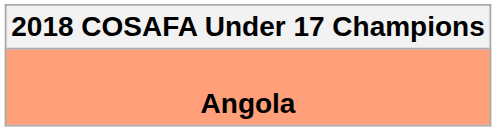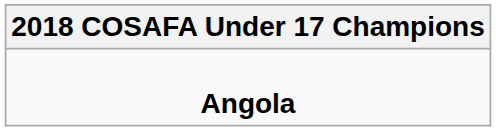(248, 102) lightsalmon background -> (248, 102) no background
